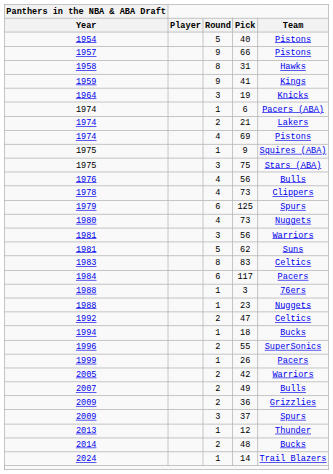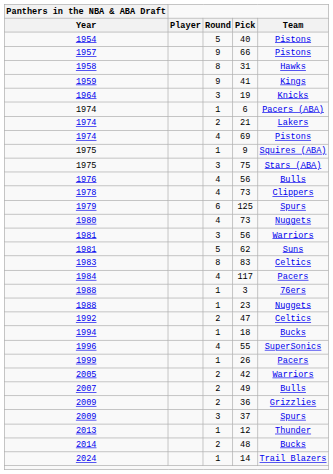(218, 277) 6 -> (218, 277) 4
(218, 347) 2 -> (218, 347) 4
